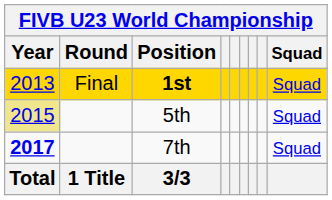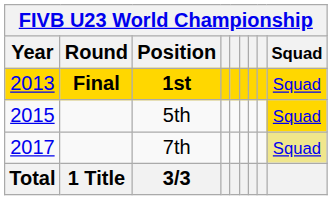(96, 83) normal -> (96, 83) bold
(32, 115) khaki background -> (32, 115) no background
(297, 116) no background -> (297, 116) gold background
(32, 147) bold -> (32, 147) normal
(297, 148) no background -> (297, 148) khaki background
